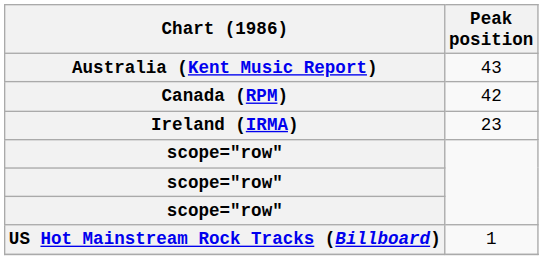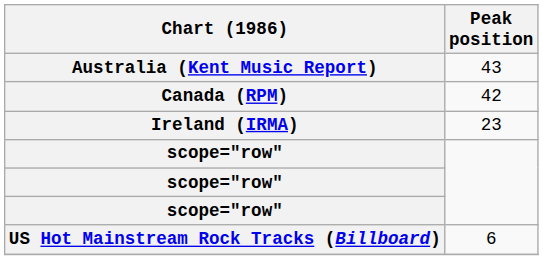(491, 239) 1 -> (491, 239) 6
